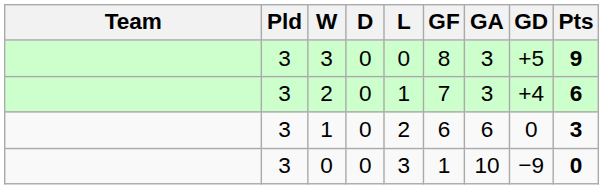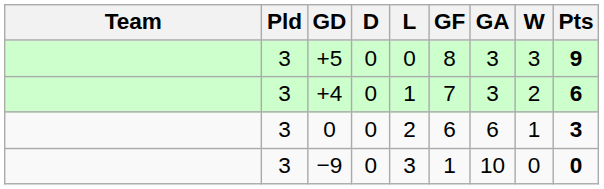columns swapped: (327, 22) <-> (531, 22)
